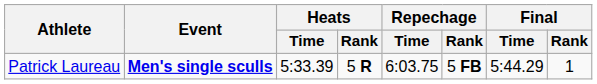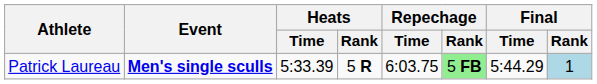(464, 67) no background -> (464, 67) lightgreen background
(569, 67) no background -> (569, 67) lightblue background
